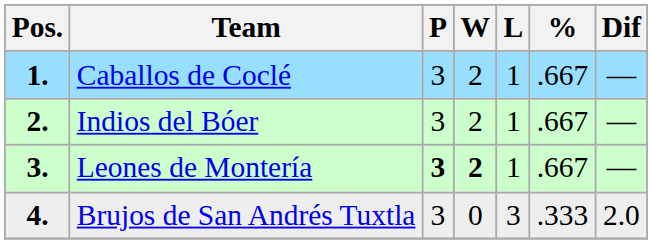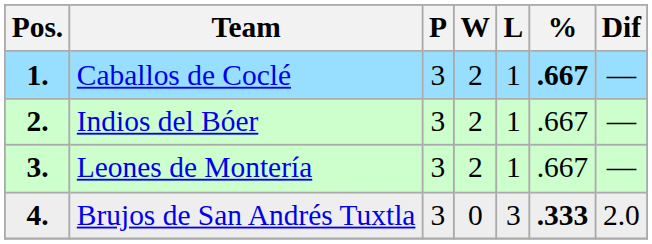(562, 74) normal -> (562, 74) bold
(438, 167) bold -> (438, 167) normal
(475, 167) bold -> (475, 167) normal
(562, 214) normal -> (562, 214) bold
